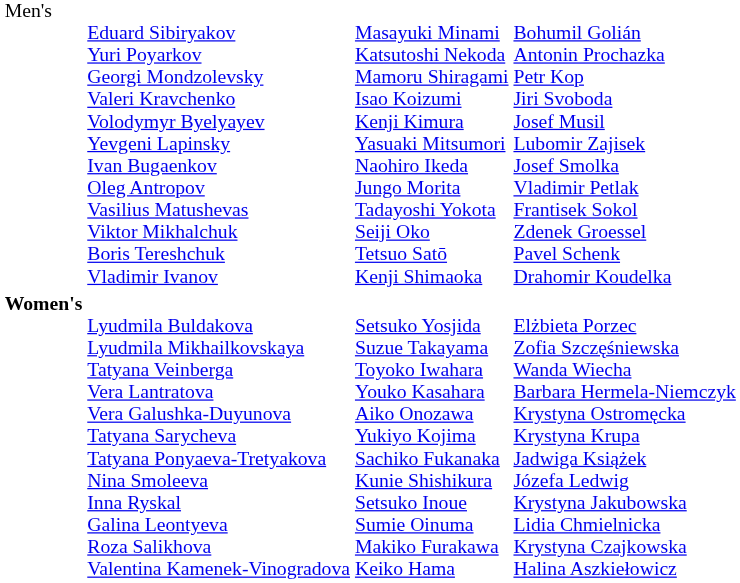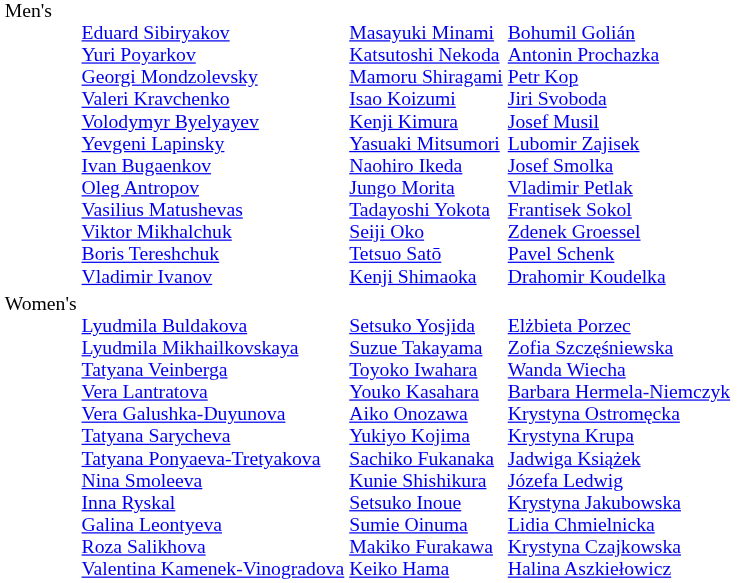(44, 303) bold -> (41, 303) normal
